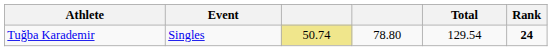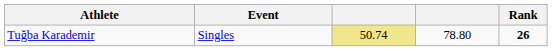- column: (464, 15)
(527, 35) 24 -> (523, 35) 26
